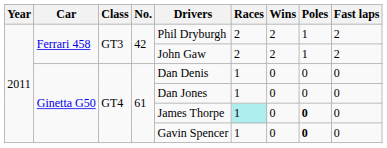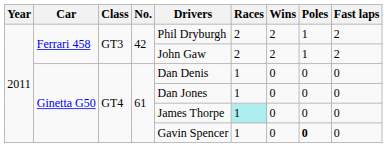(305, 113) bold -> (305, 113) normal
